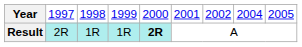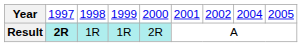(61, 32) normal -> (61, 32) bold
(155, 32) bold -> (155, 32) normal
